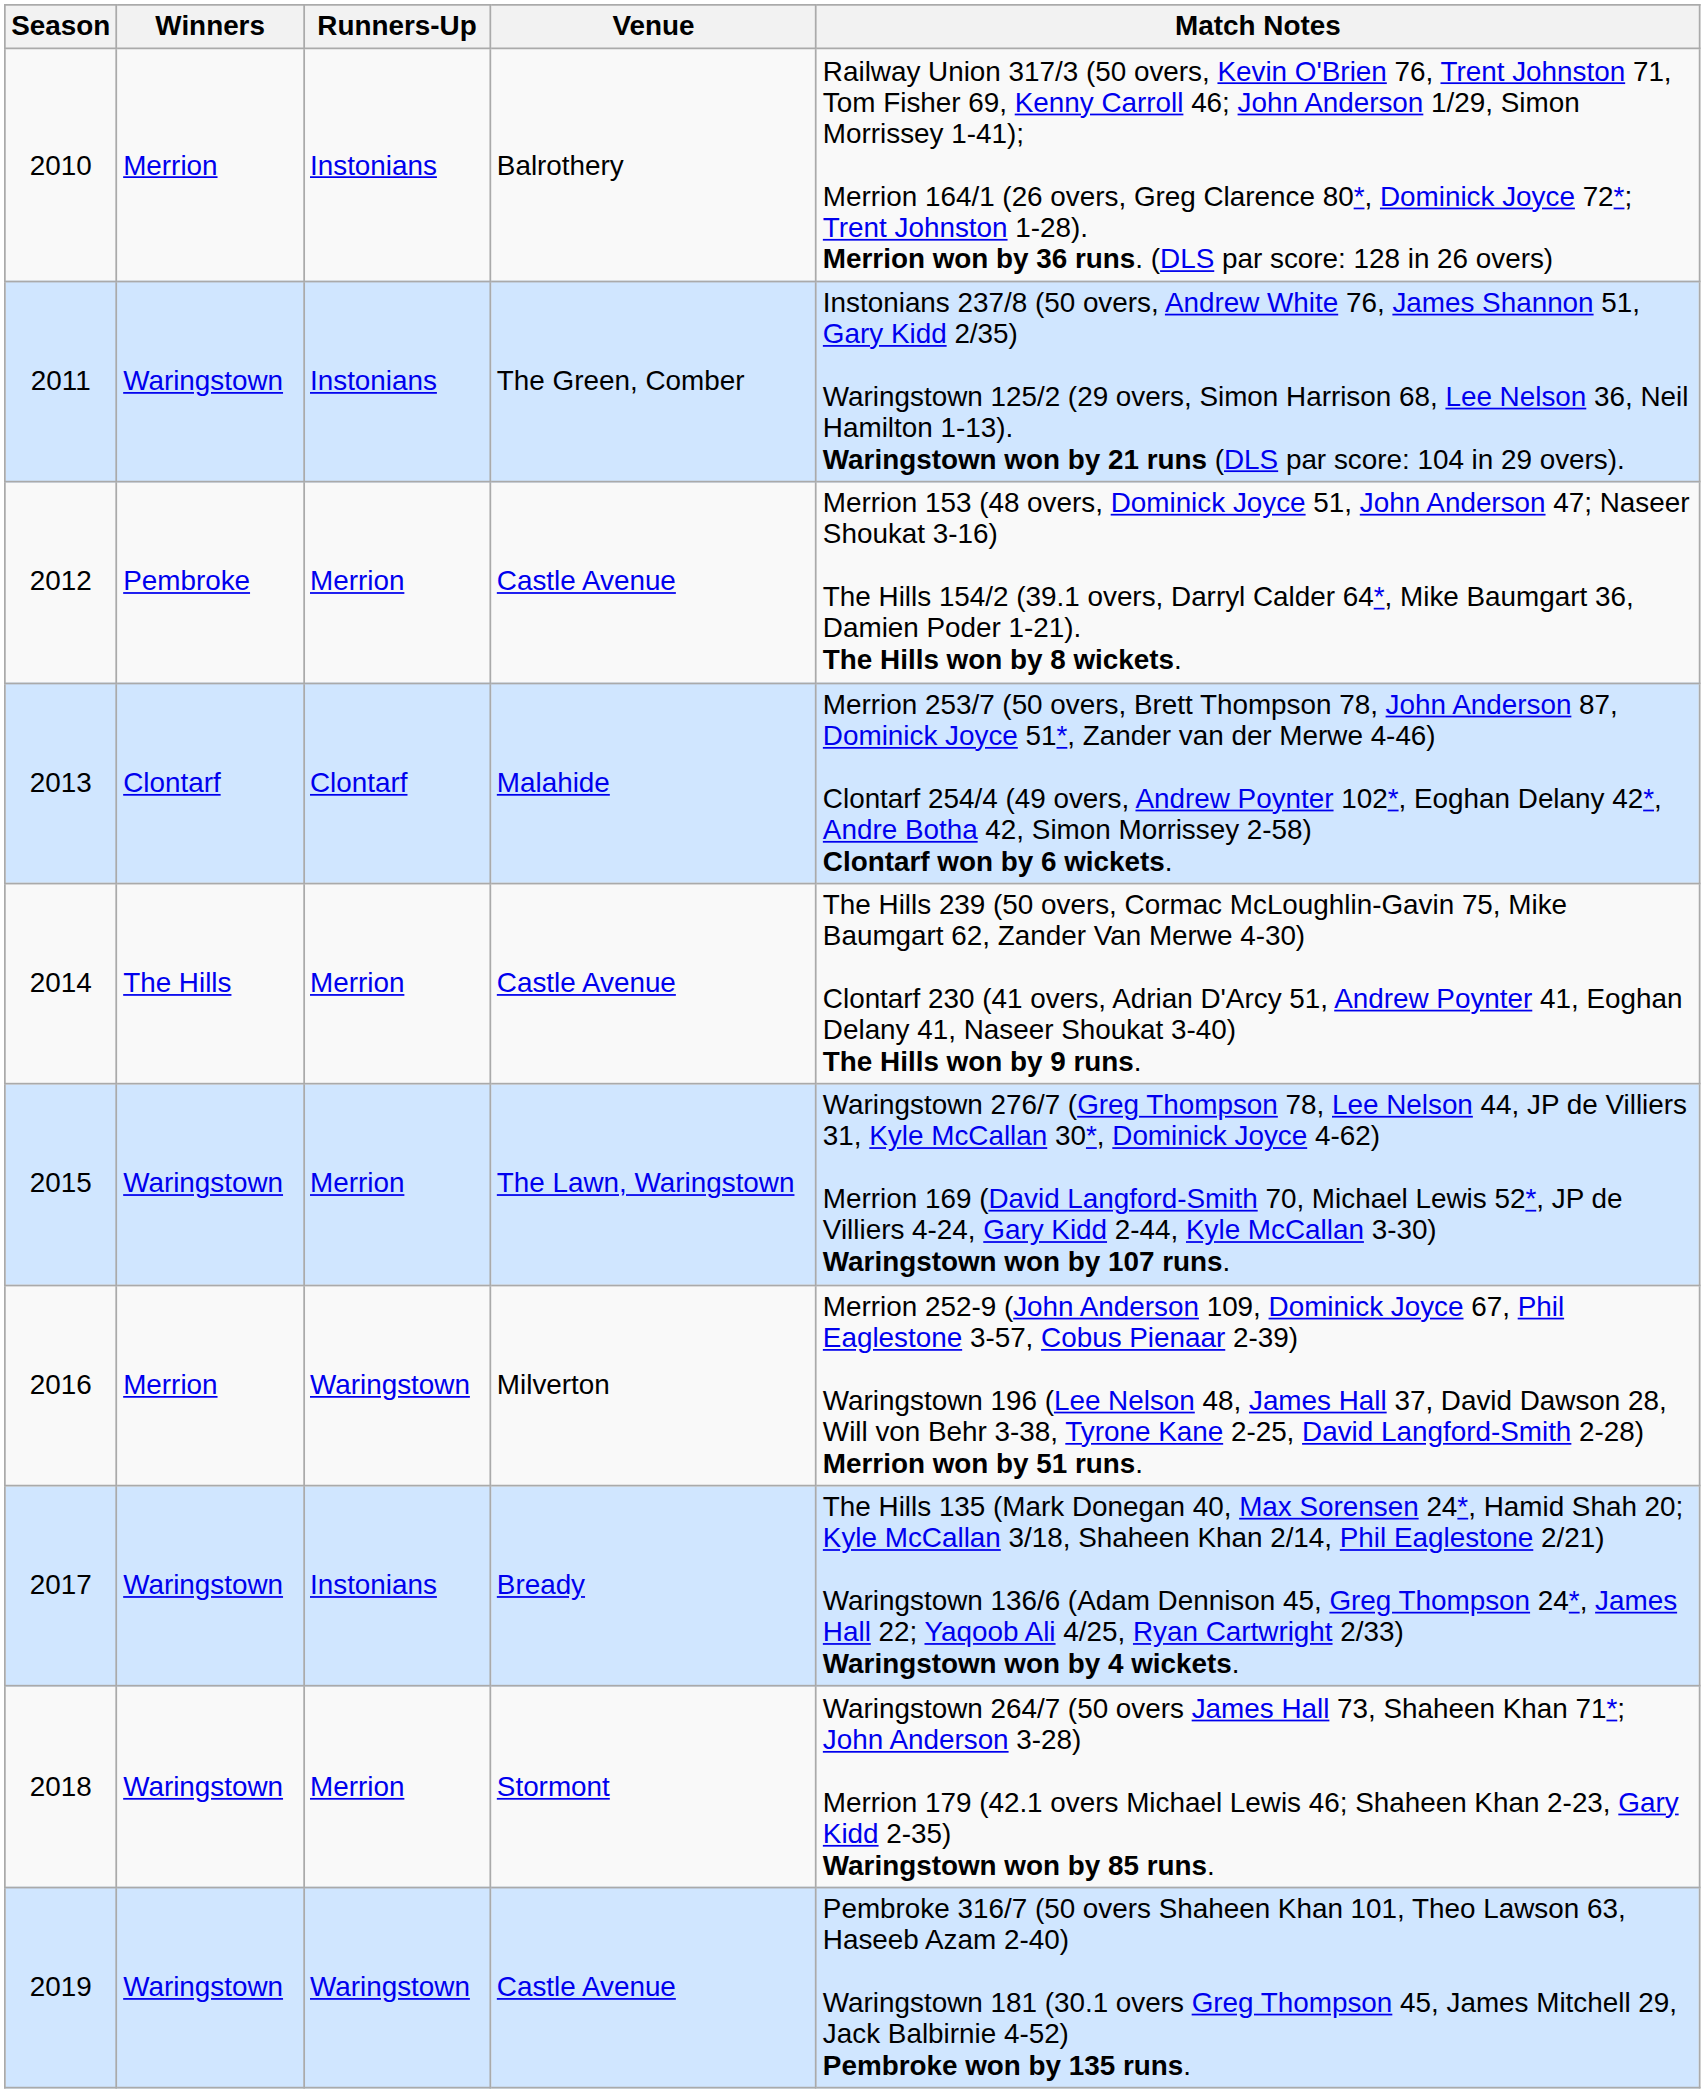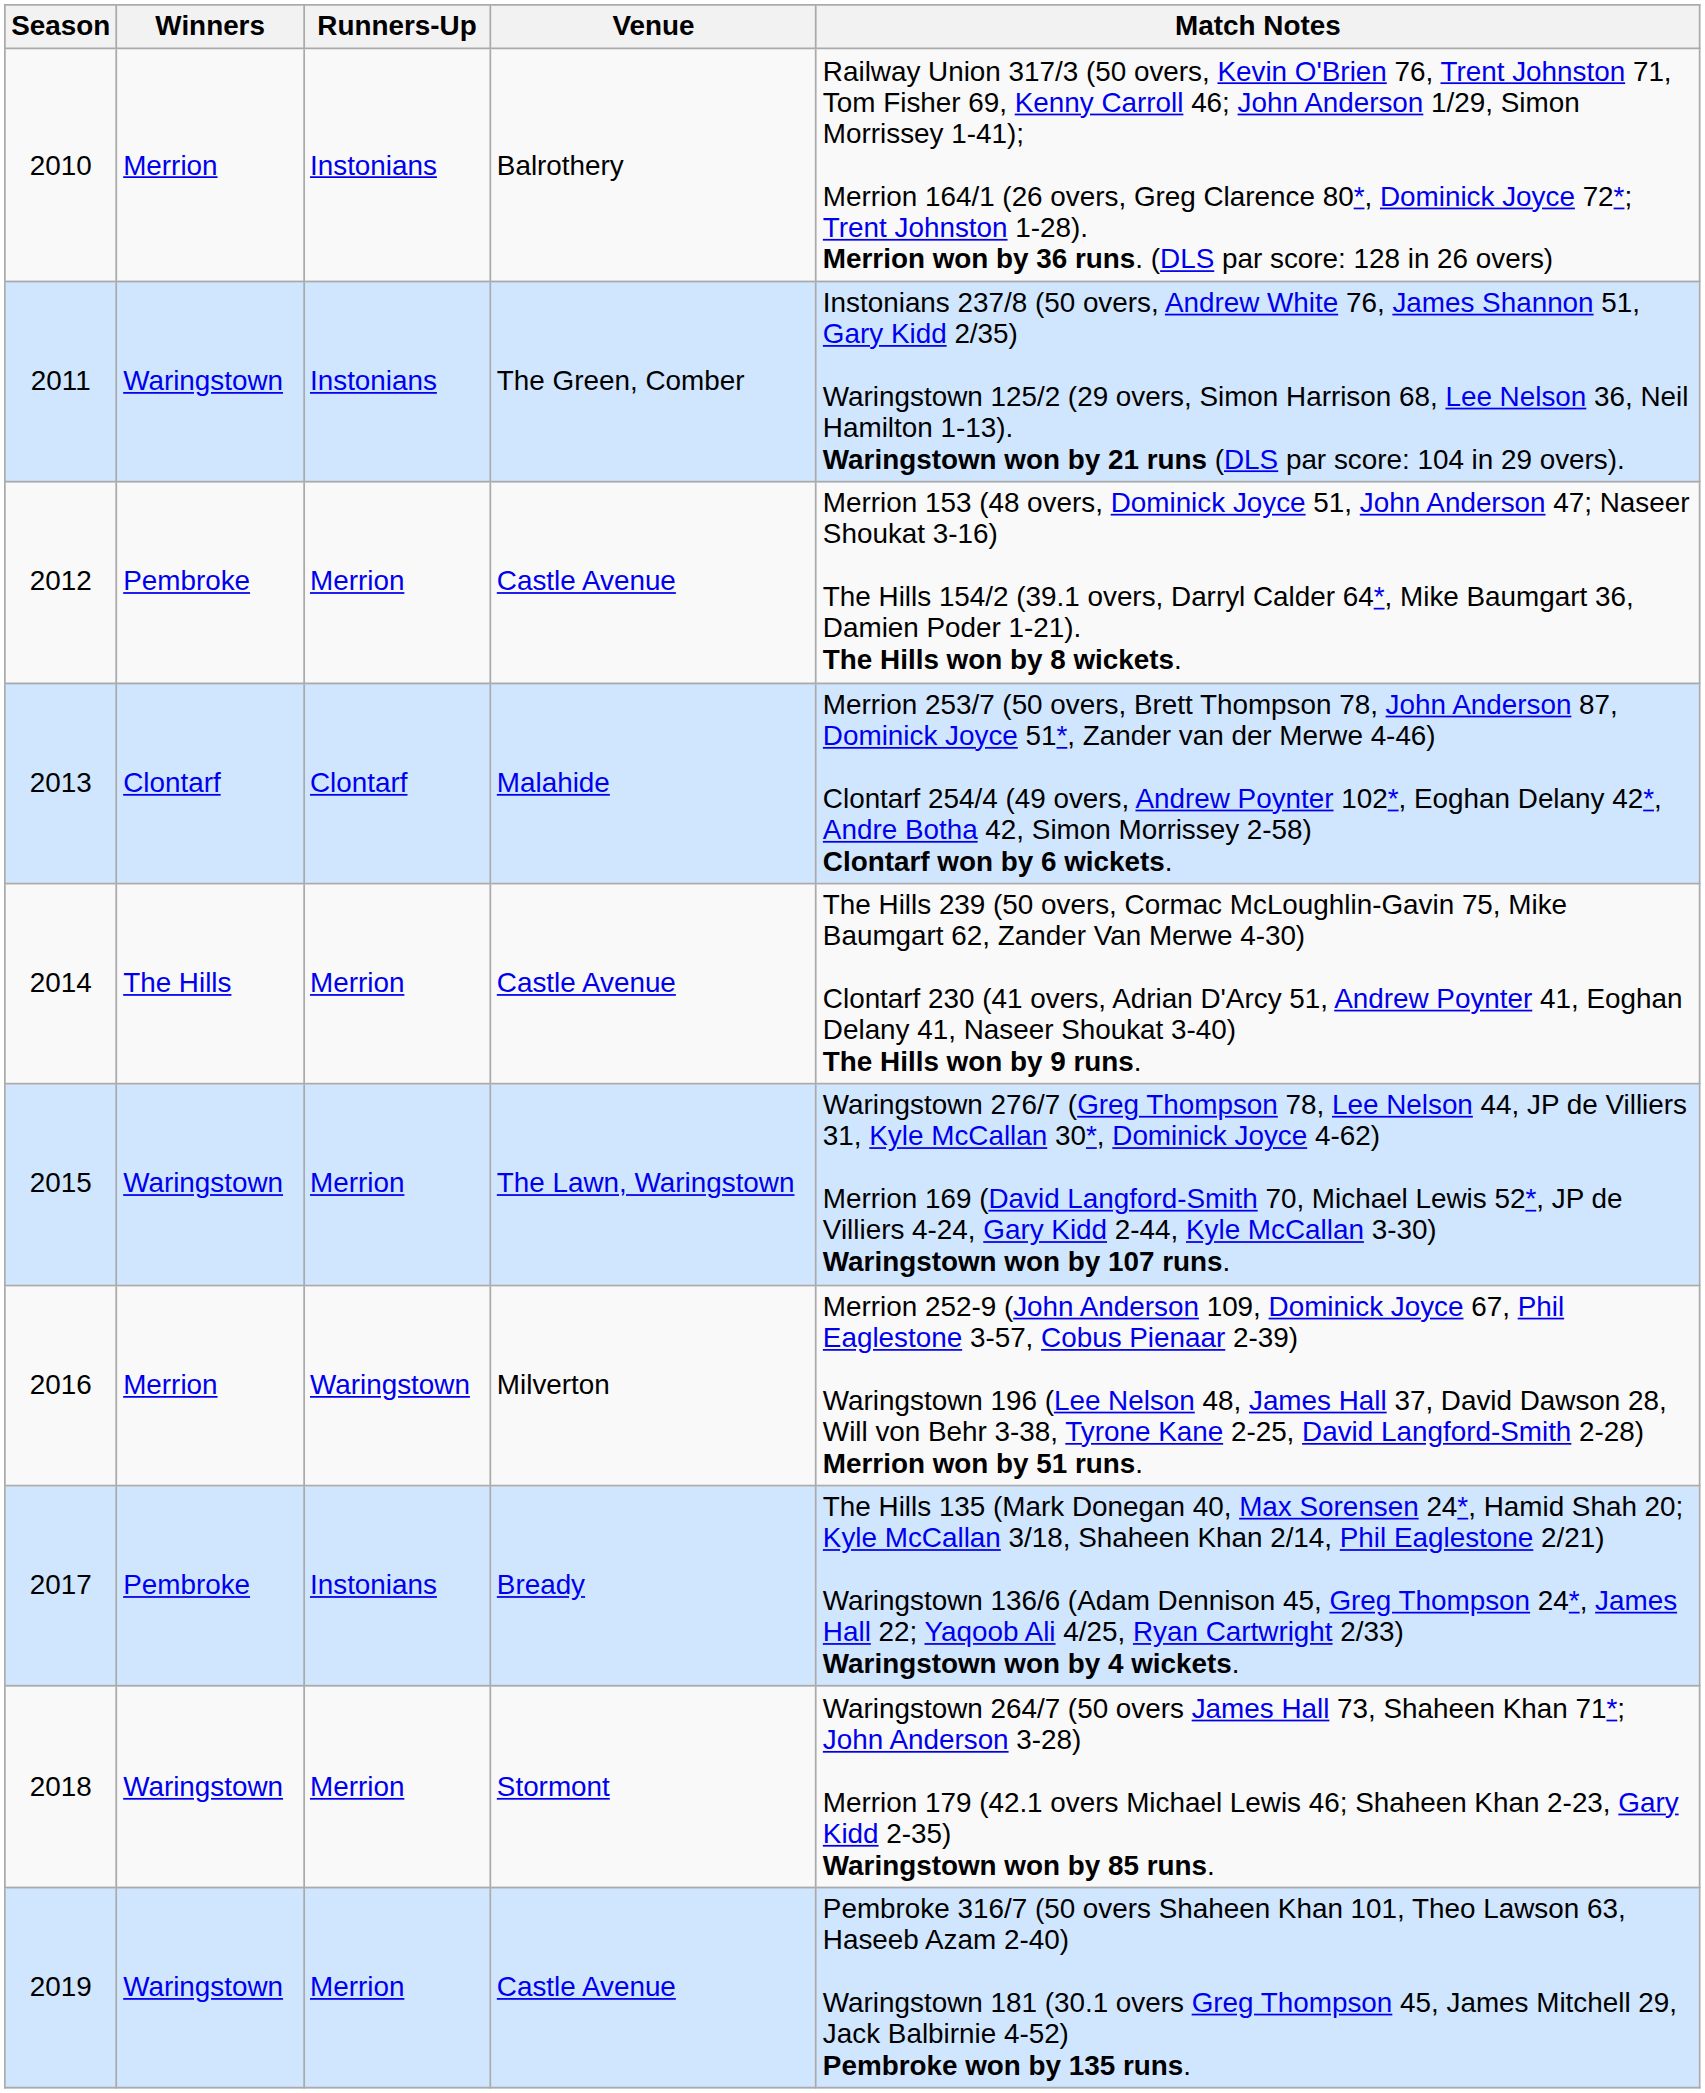(203, 1585) Waringstown -> (187, 1585) Pembroke
(390, 1987) Waringstown -> (357, 1987) Merrion
